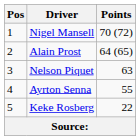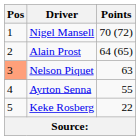(10, 70) no background -> (10, 70) lightsalmon background
